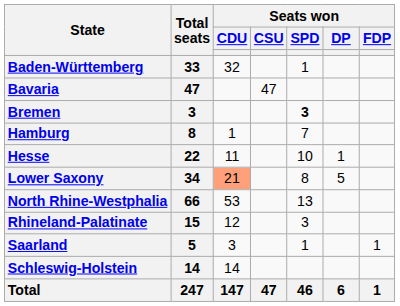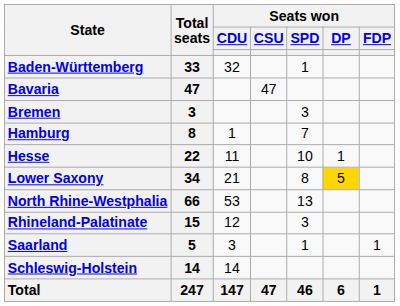(305, 112) bold -> (305, 112) normal
(232, 179) lightsalmon background -> (232, 179) no background
(341, 179) no background -> (341, 179) gold background
